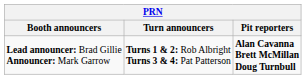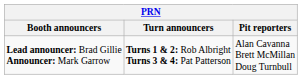(267, 55) bold -> (265, 55) normal
